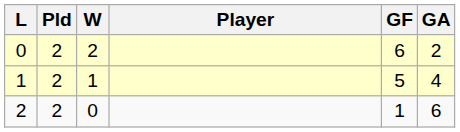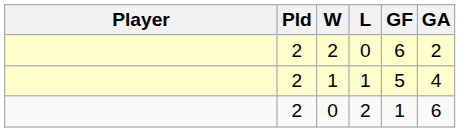columns swapped: (245, 19) <-> (21, 19)
